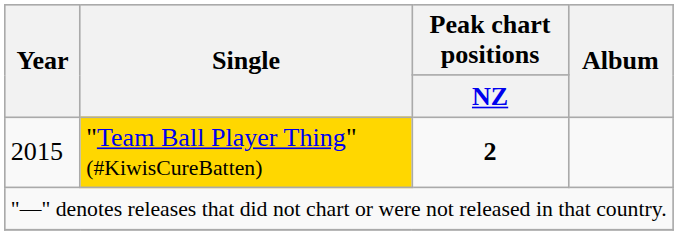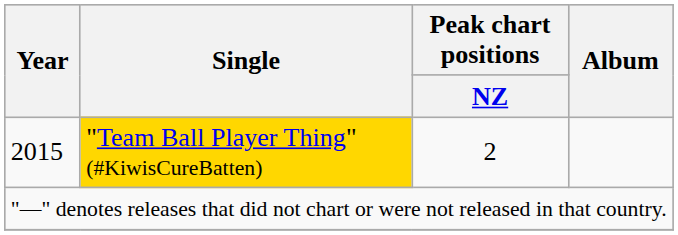(490, 151) bold -> (490, 151) normal
